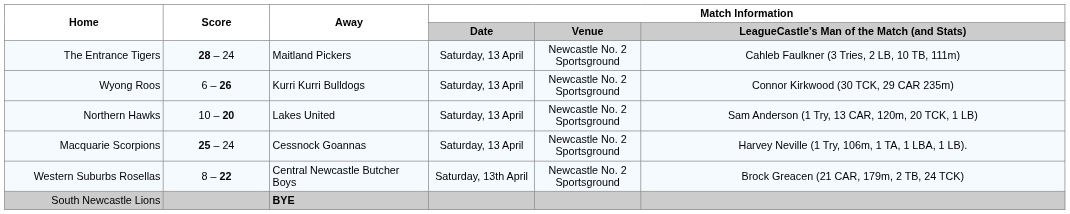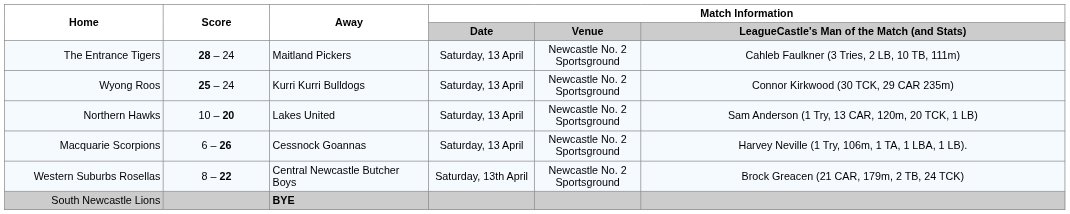(216, 85) 6 – 26 -> (216, 85) 25 – 24
(216, 146) 25 – 24 -> (216, 146) 6 – 26
